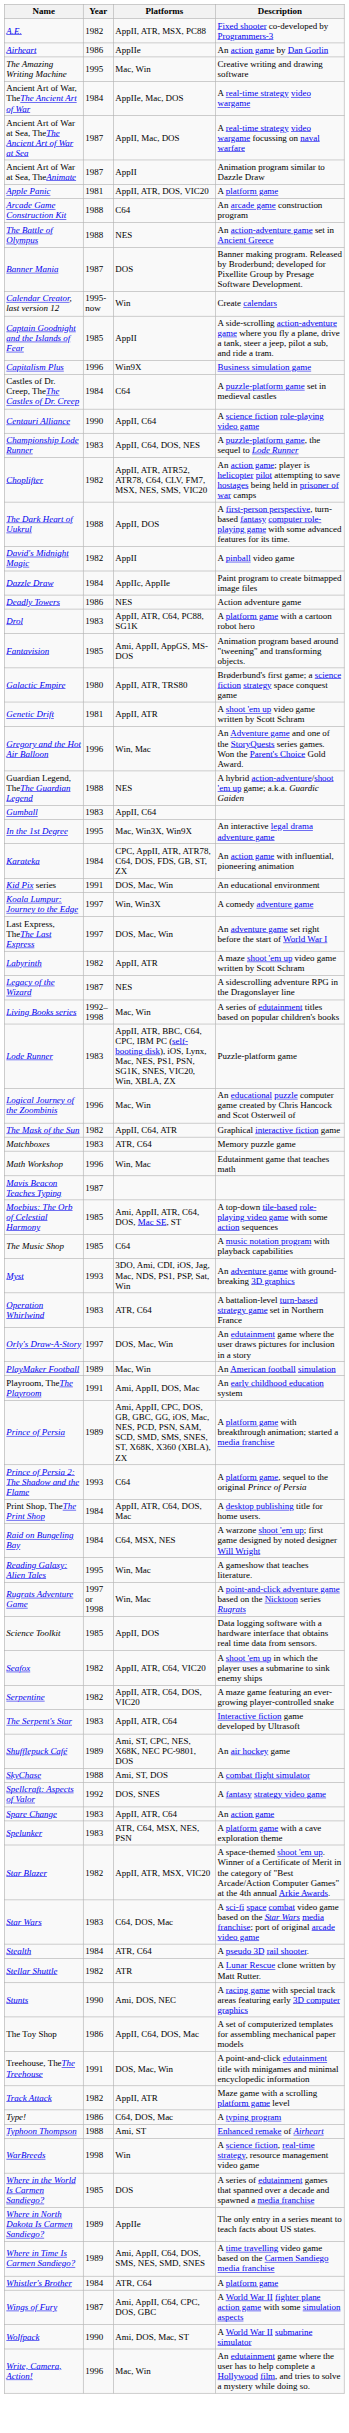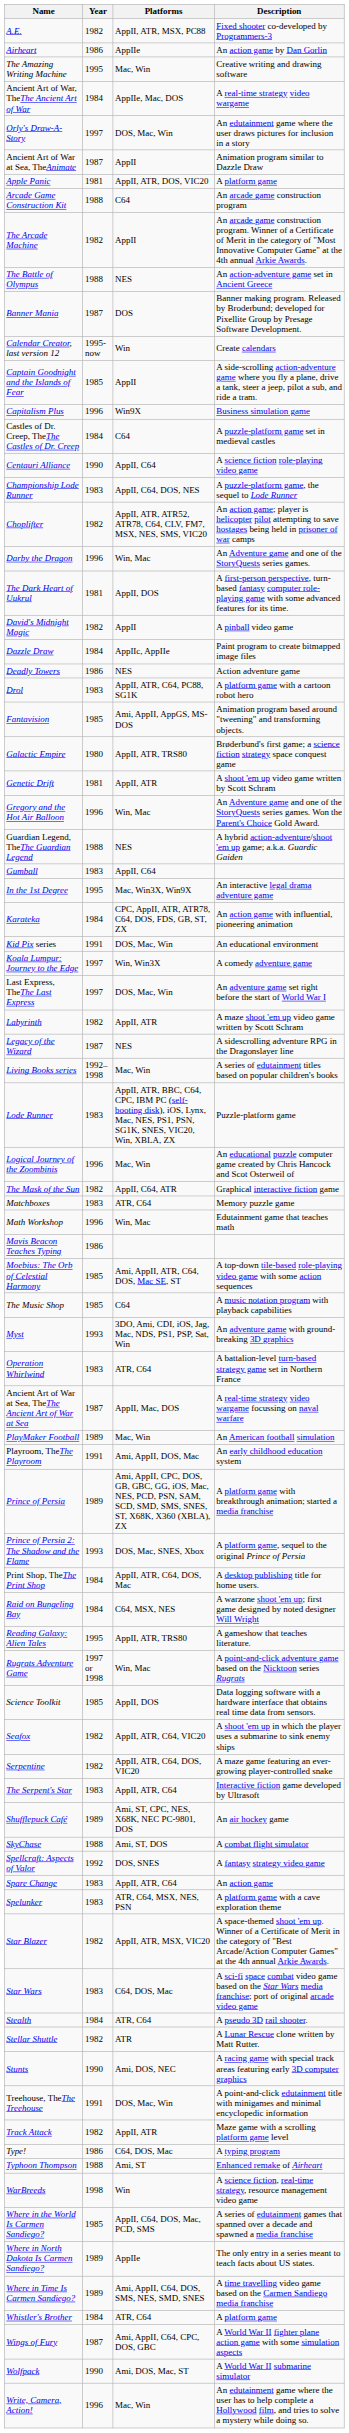rows swapped: (41, 138) <-> (44, 1344)
+ row: (27, 240)
+ row: (39, 558)
(94, 524) 1988 -> (94, 593) 1981
(94, 1188) 1987 -> (94, 1246) 1986
(123, 1482) C64 -> (160, 1550) DOS, Mac, SNES, Xbox
(133, 1570) Win, Mac -> (151, 1638) AppII, ATR, TRS80
- row: (32, 2034)
(124, 2190) DOS -> (158, 2224) AppII, C64, DOS, Mac, PCD, SMS
